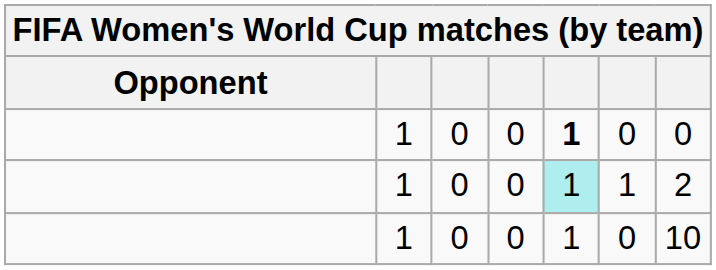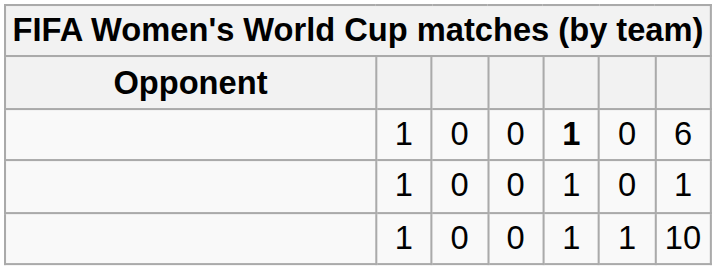(683, 133) 0 -> (683, 133) 6
(571, 185) paleturquoise background -> (571, 185) no background
(627, 185) 1 -> (627, 185) 0
(683, 185) 2 -> (683, 185) 1
(627, 237) 0 -> (627, 237) 1
